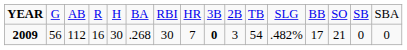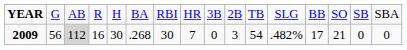(77, 34) no background -> (77, 34) lightgrey background
(214, 34) bold -> (214, 34) normal
